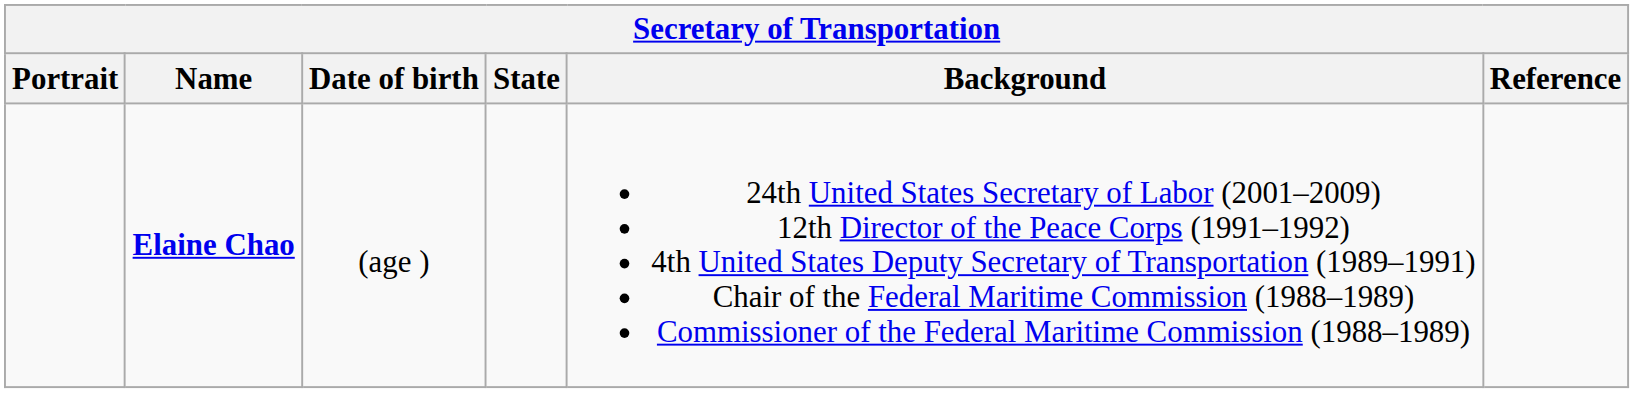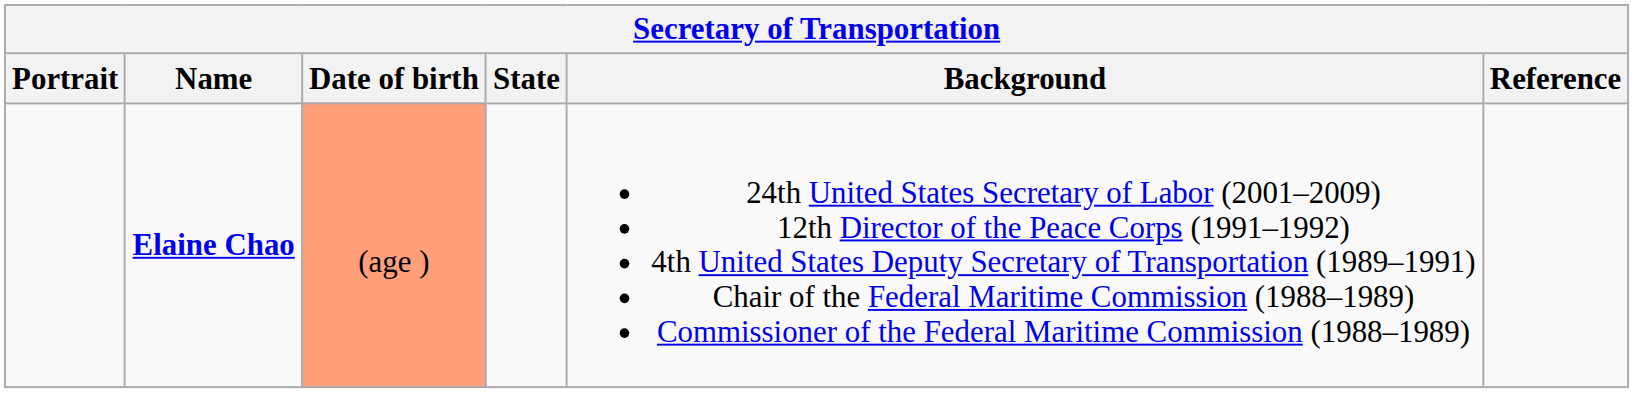(394, 262) no background -> (394, 262) lightsalmon background
